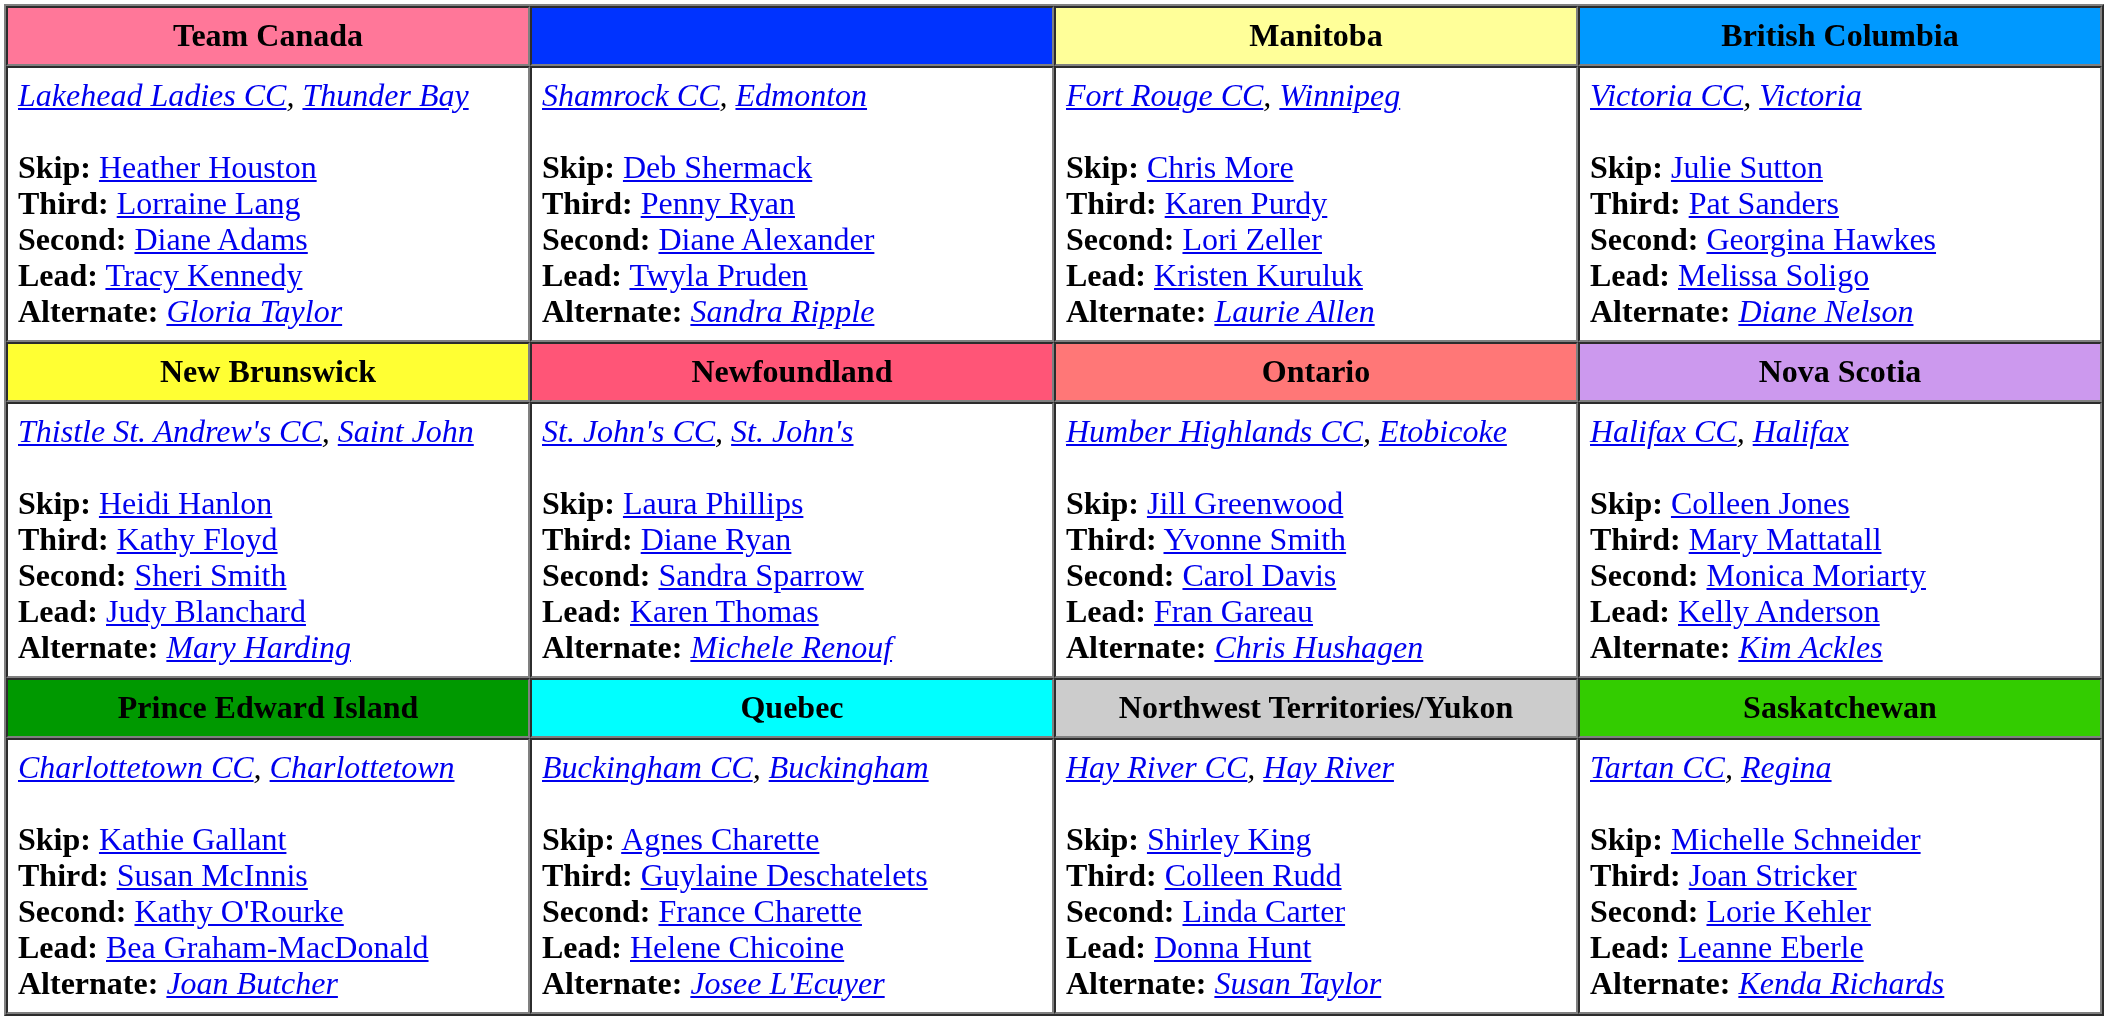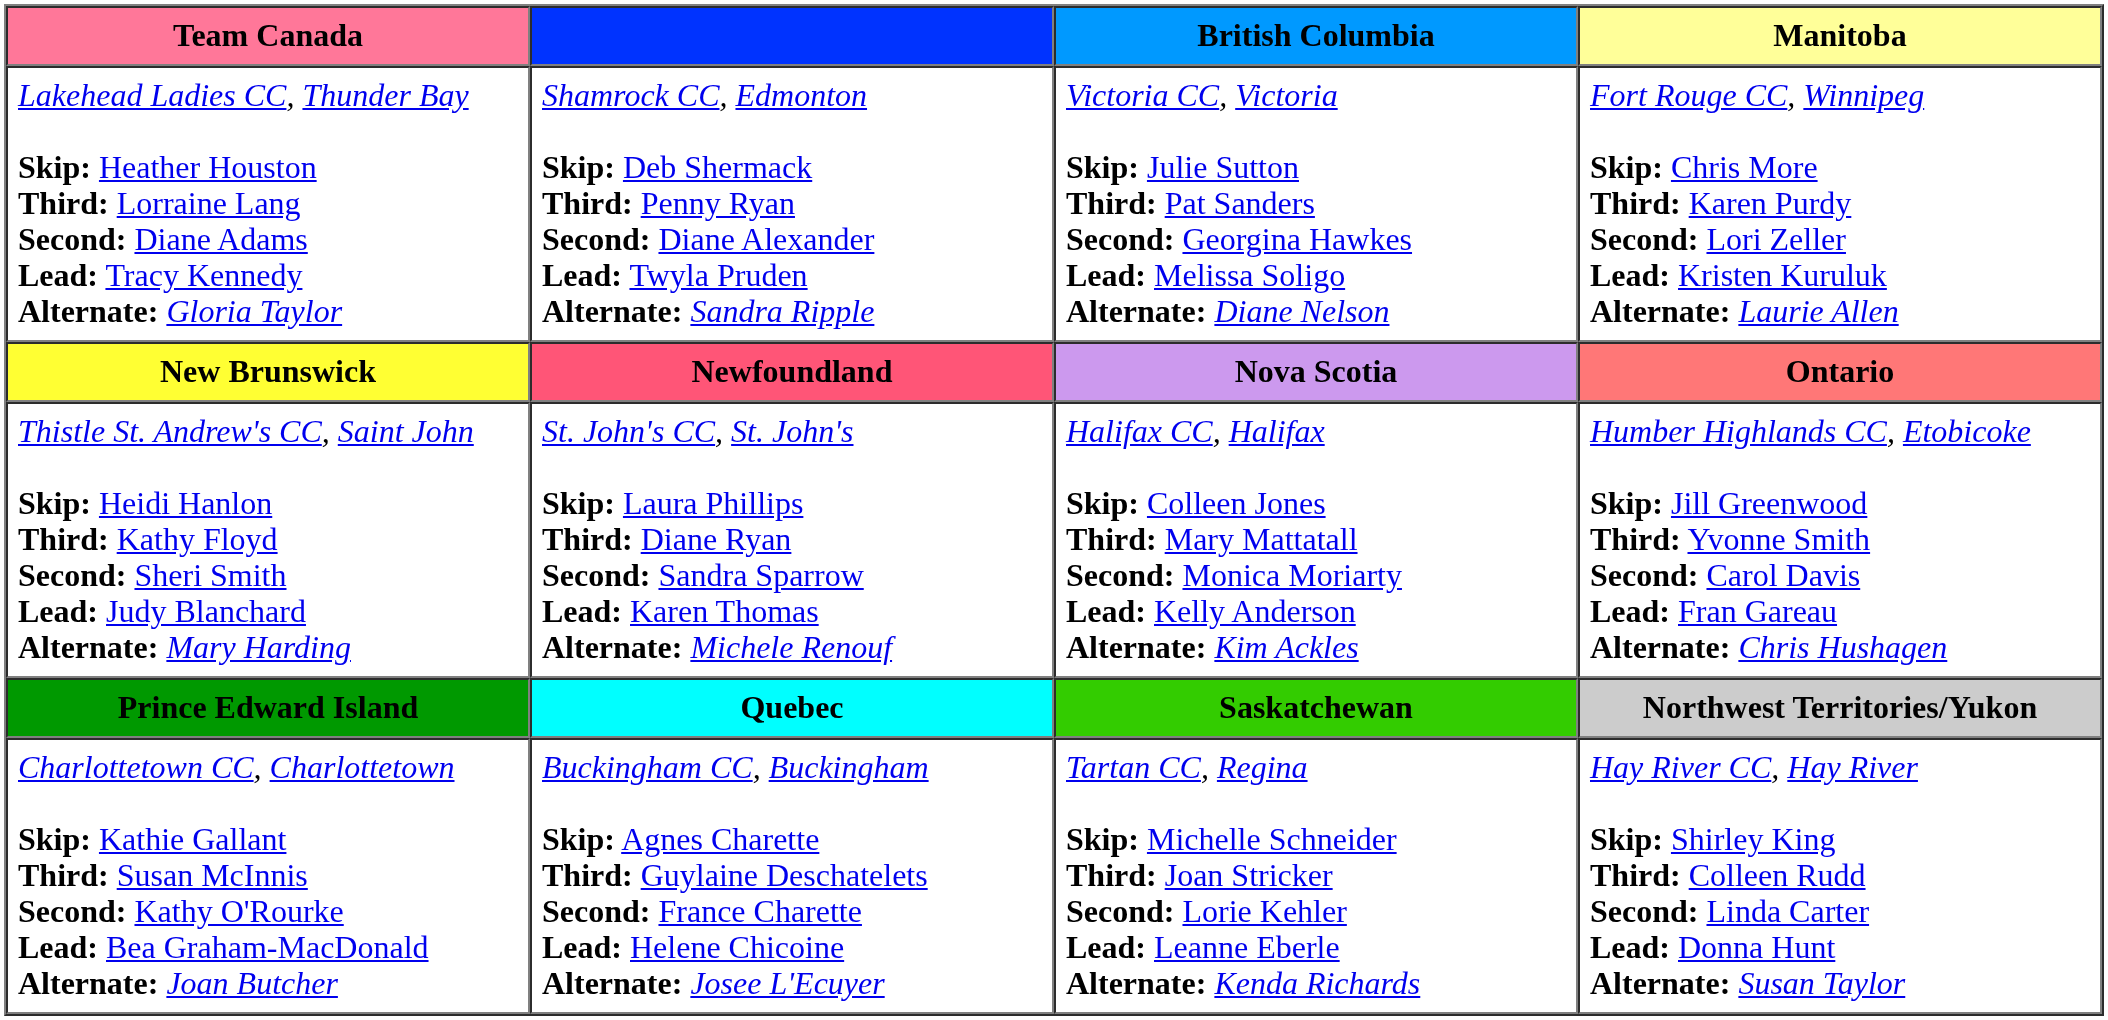columns swapped: (1840, 35) <-> (1316, 35)
